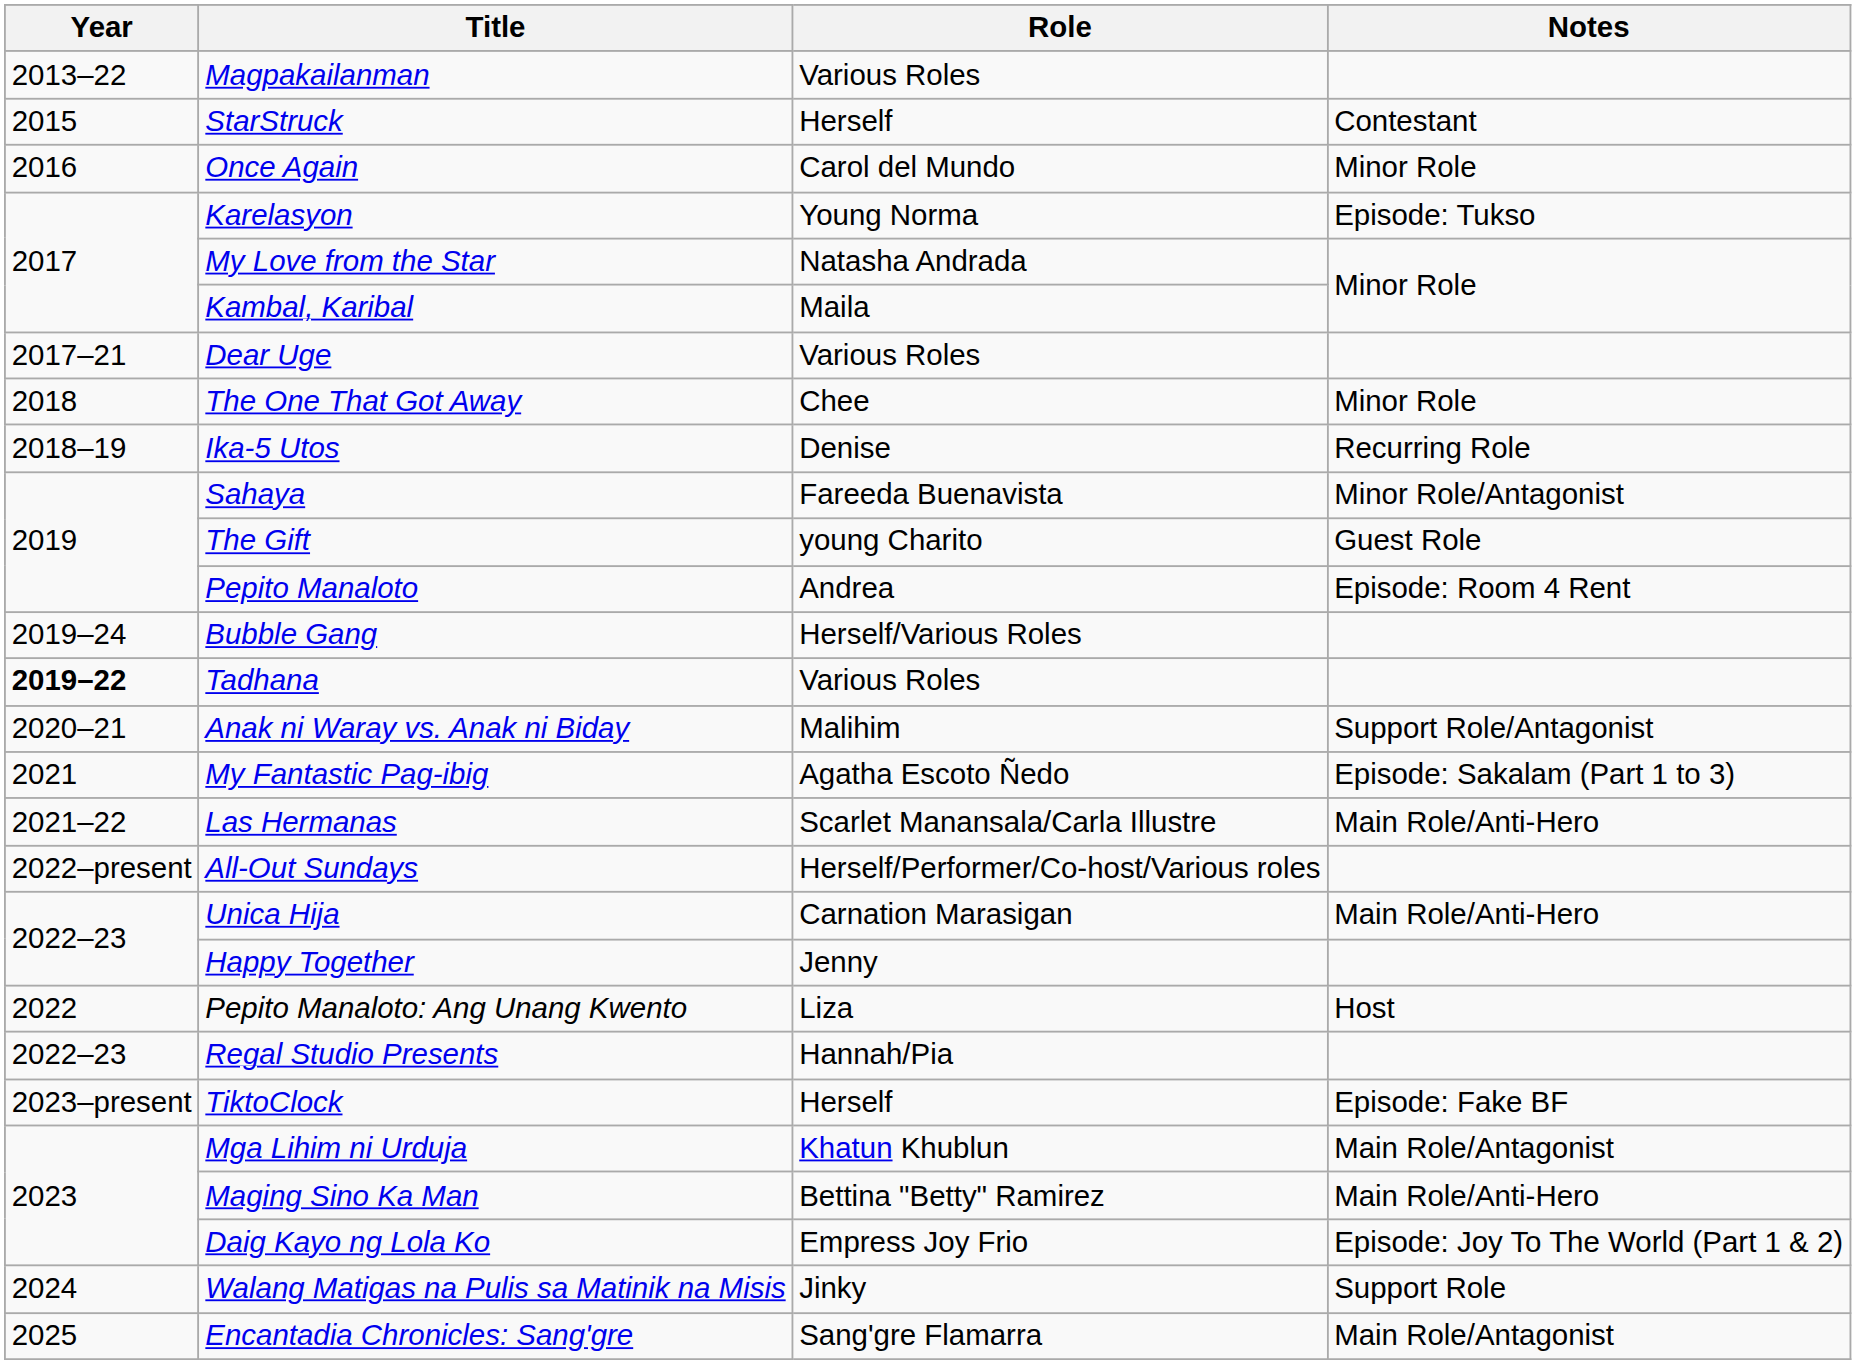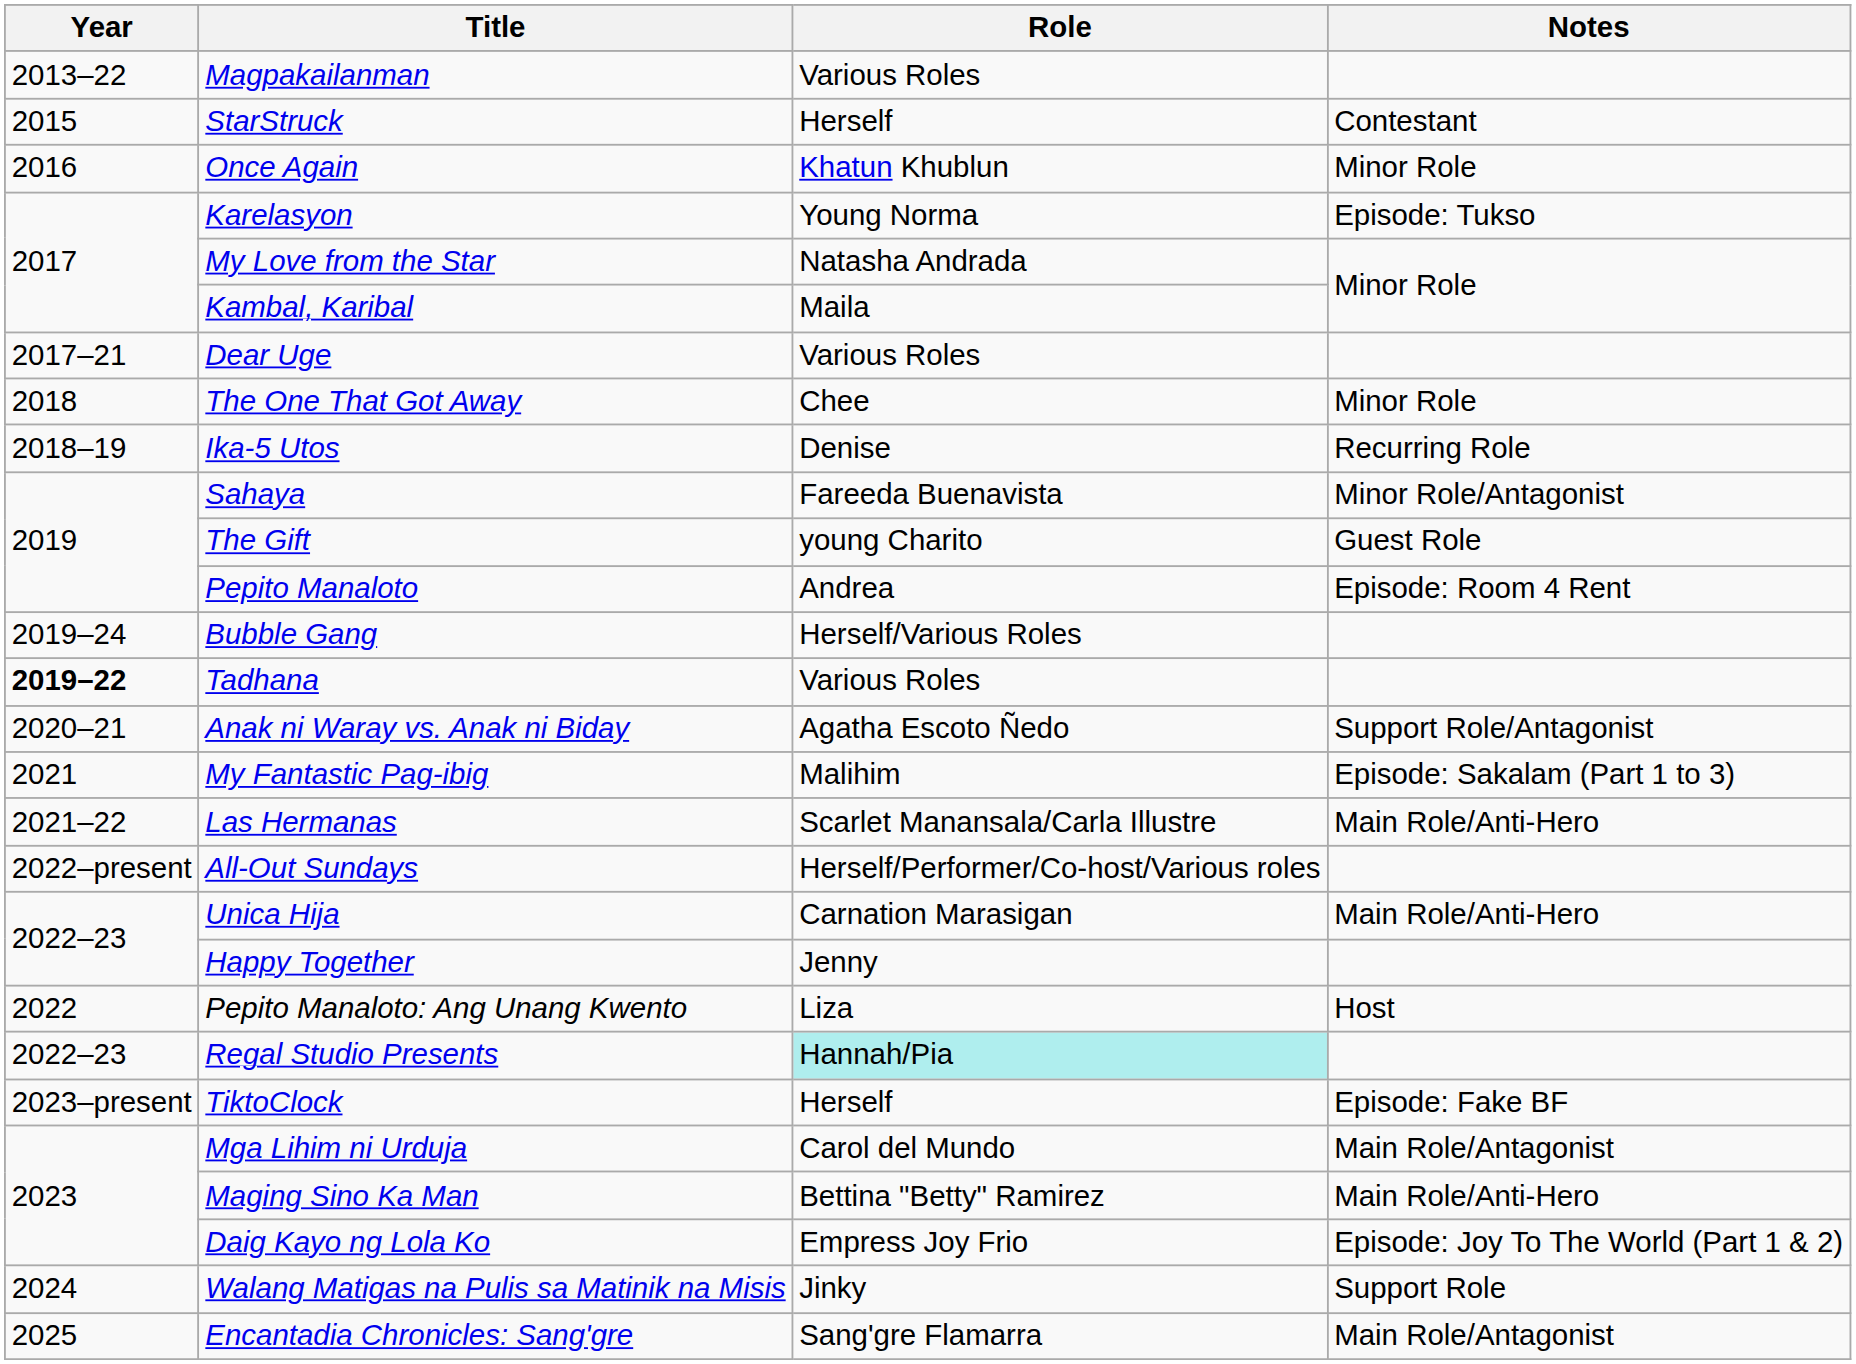(907, 167) Carol del Mundo -> (904, 167) Khatun Khublun
(850, 728) Malihim -> (934, 728) Agatha Escoto Ñedo
(934, 774) Agatha Escoto Ñedo -> (850, 774) Malihim
(876, 1055) no background -> (876, 1055) paleturquoise background
(904, 1148) Khatun Khublun -> (907, 1148) Carol del Mundo
